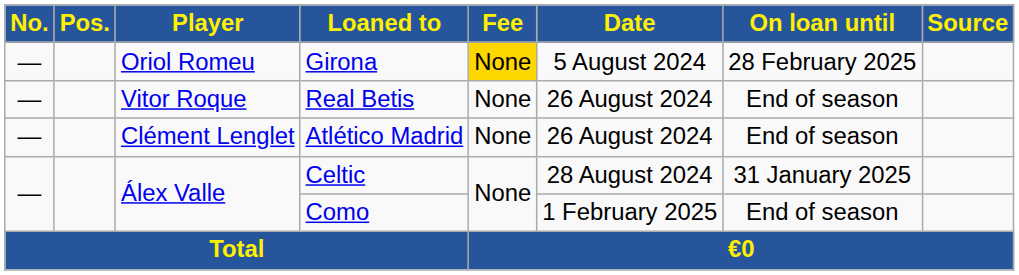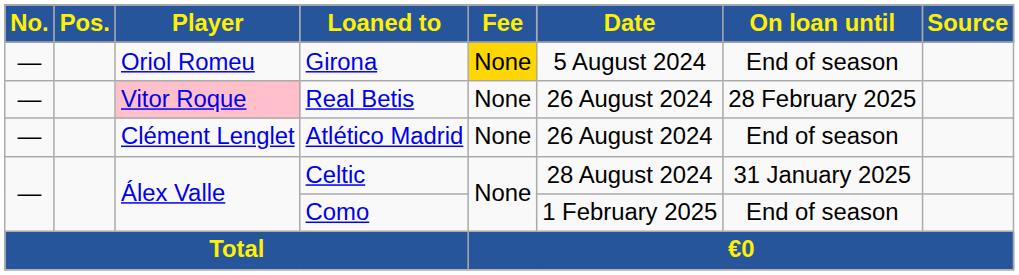(822, 61) 28 February 2025 -> (822, 61) End of season
(184, 99) no background -> (184, 99) pink background
(822, 99) End of season -> (822, 99) 28 February 2025
